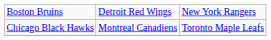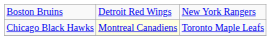(138, 27) no background -> (138, 27) lightyellow background
